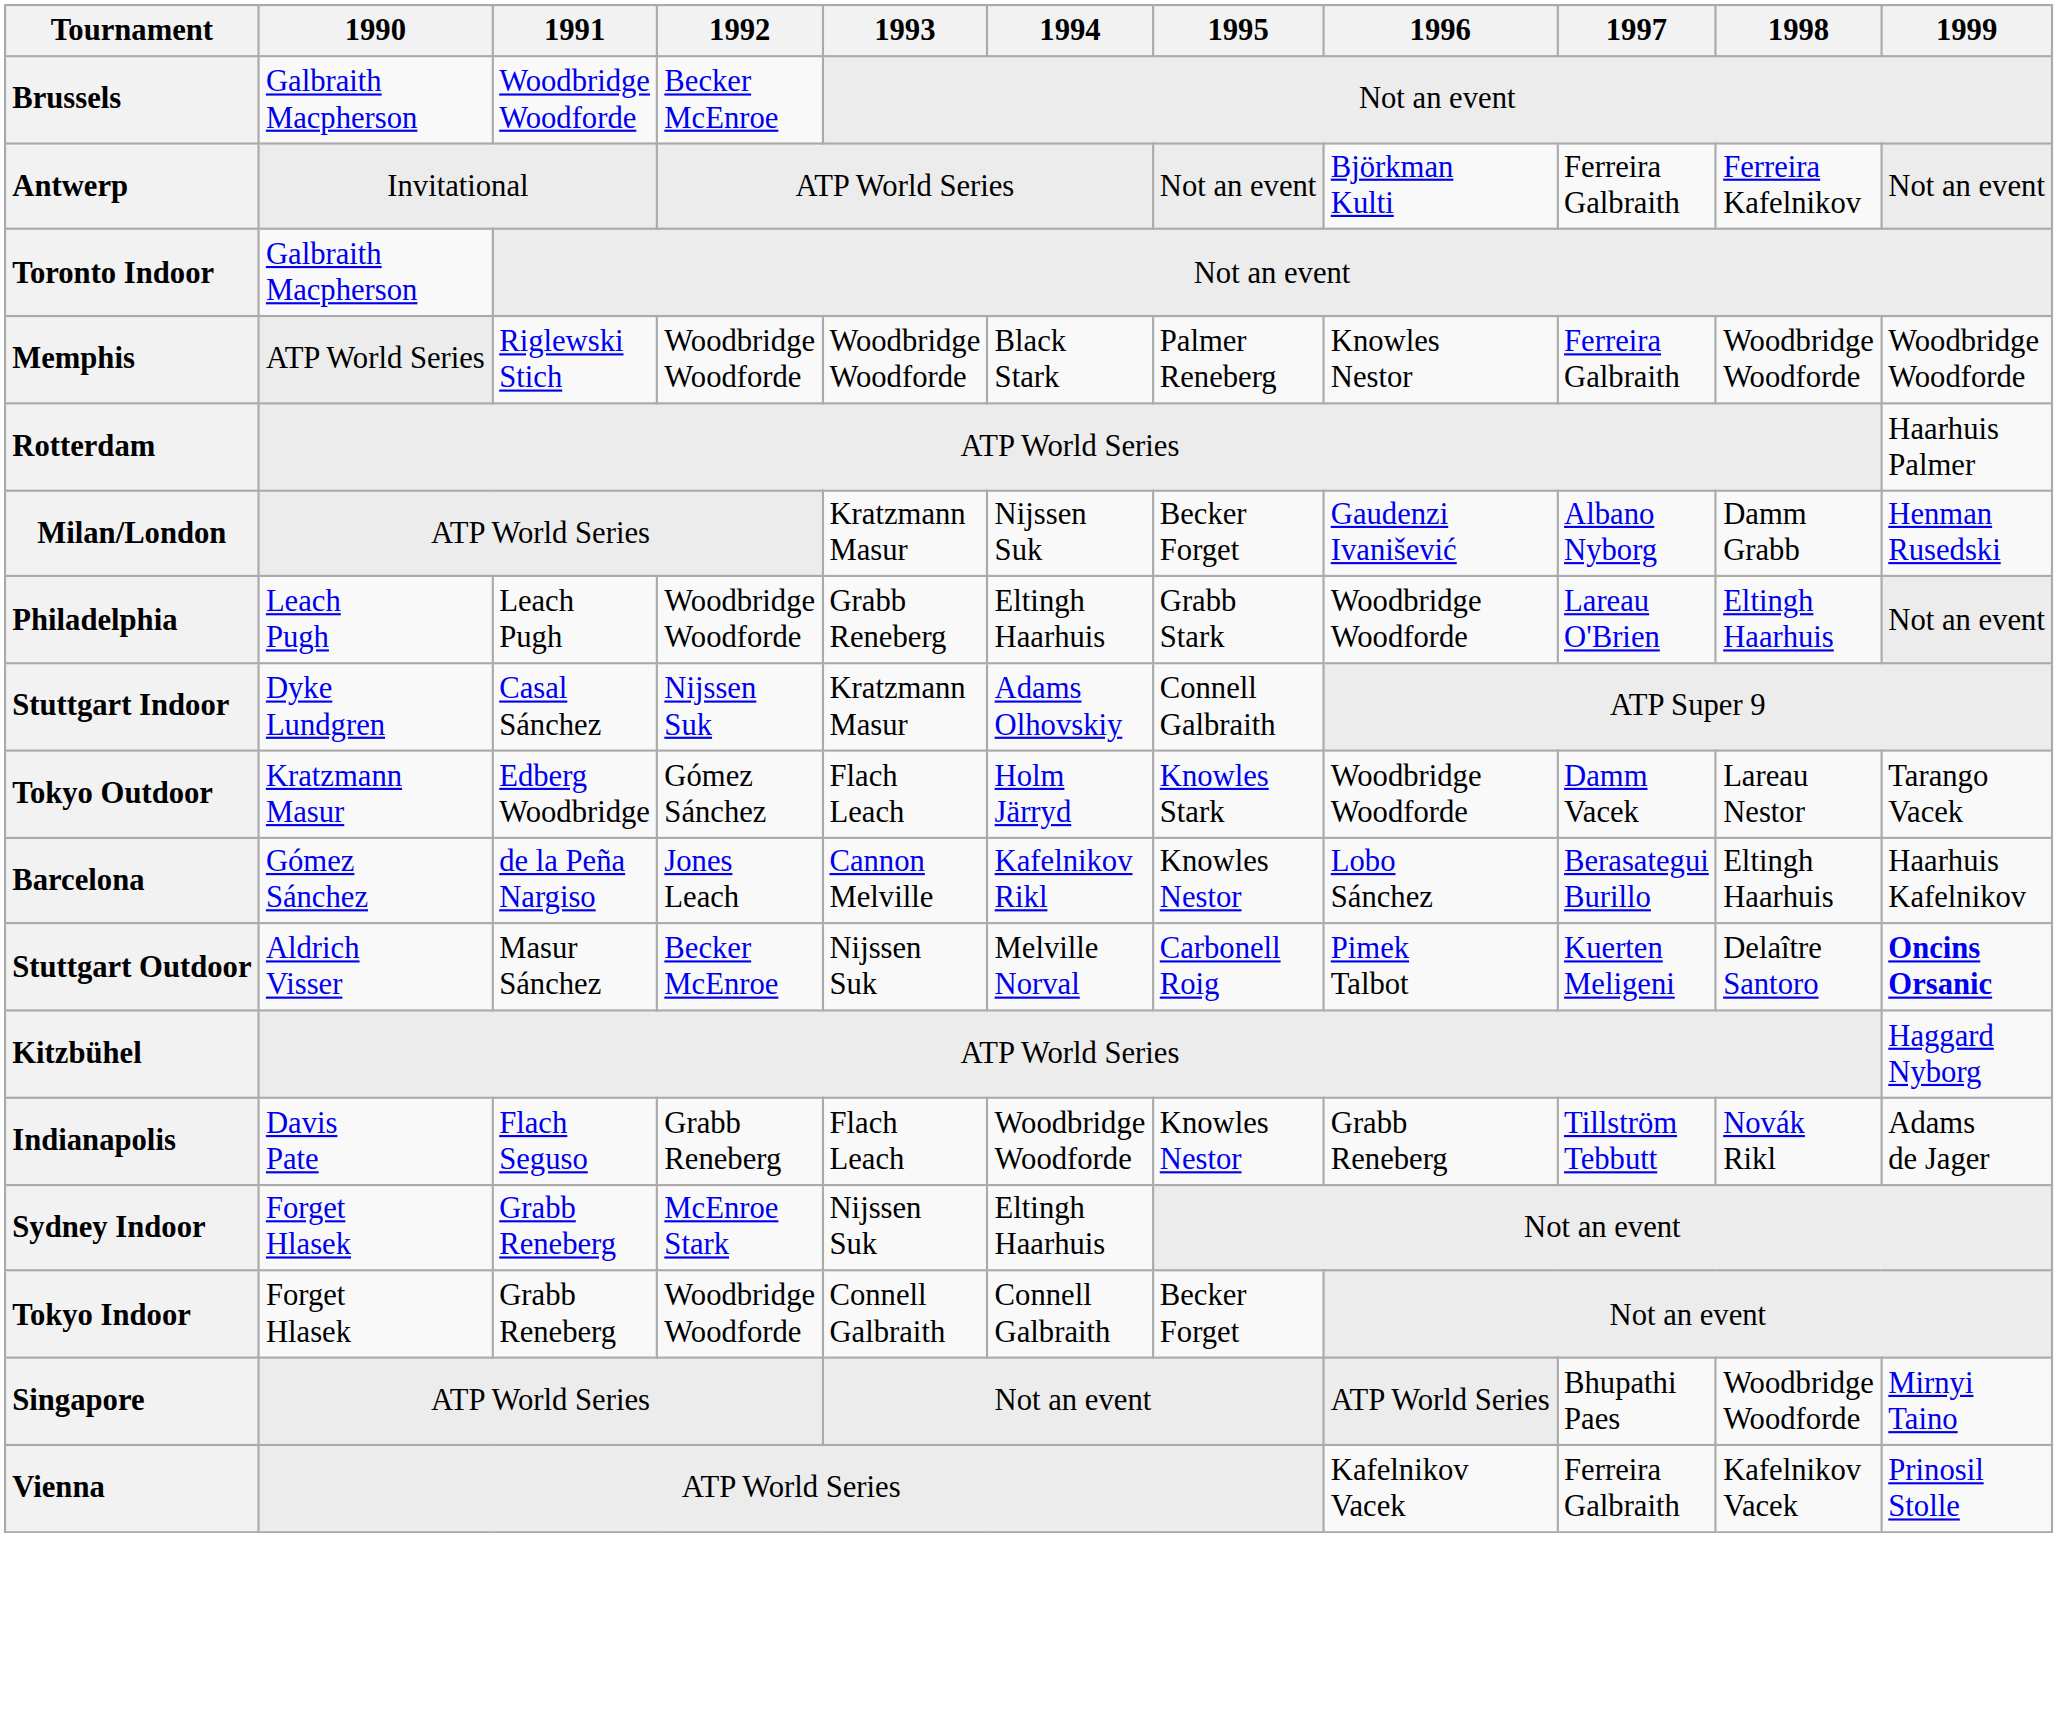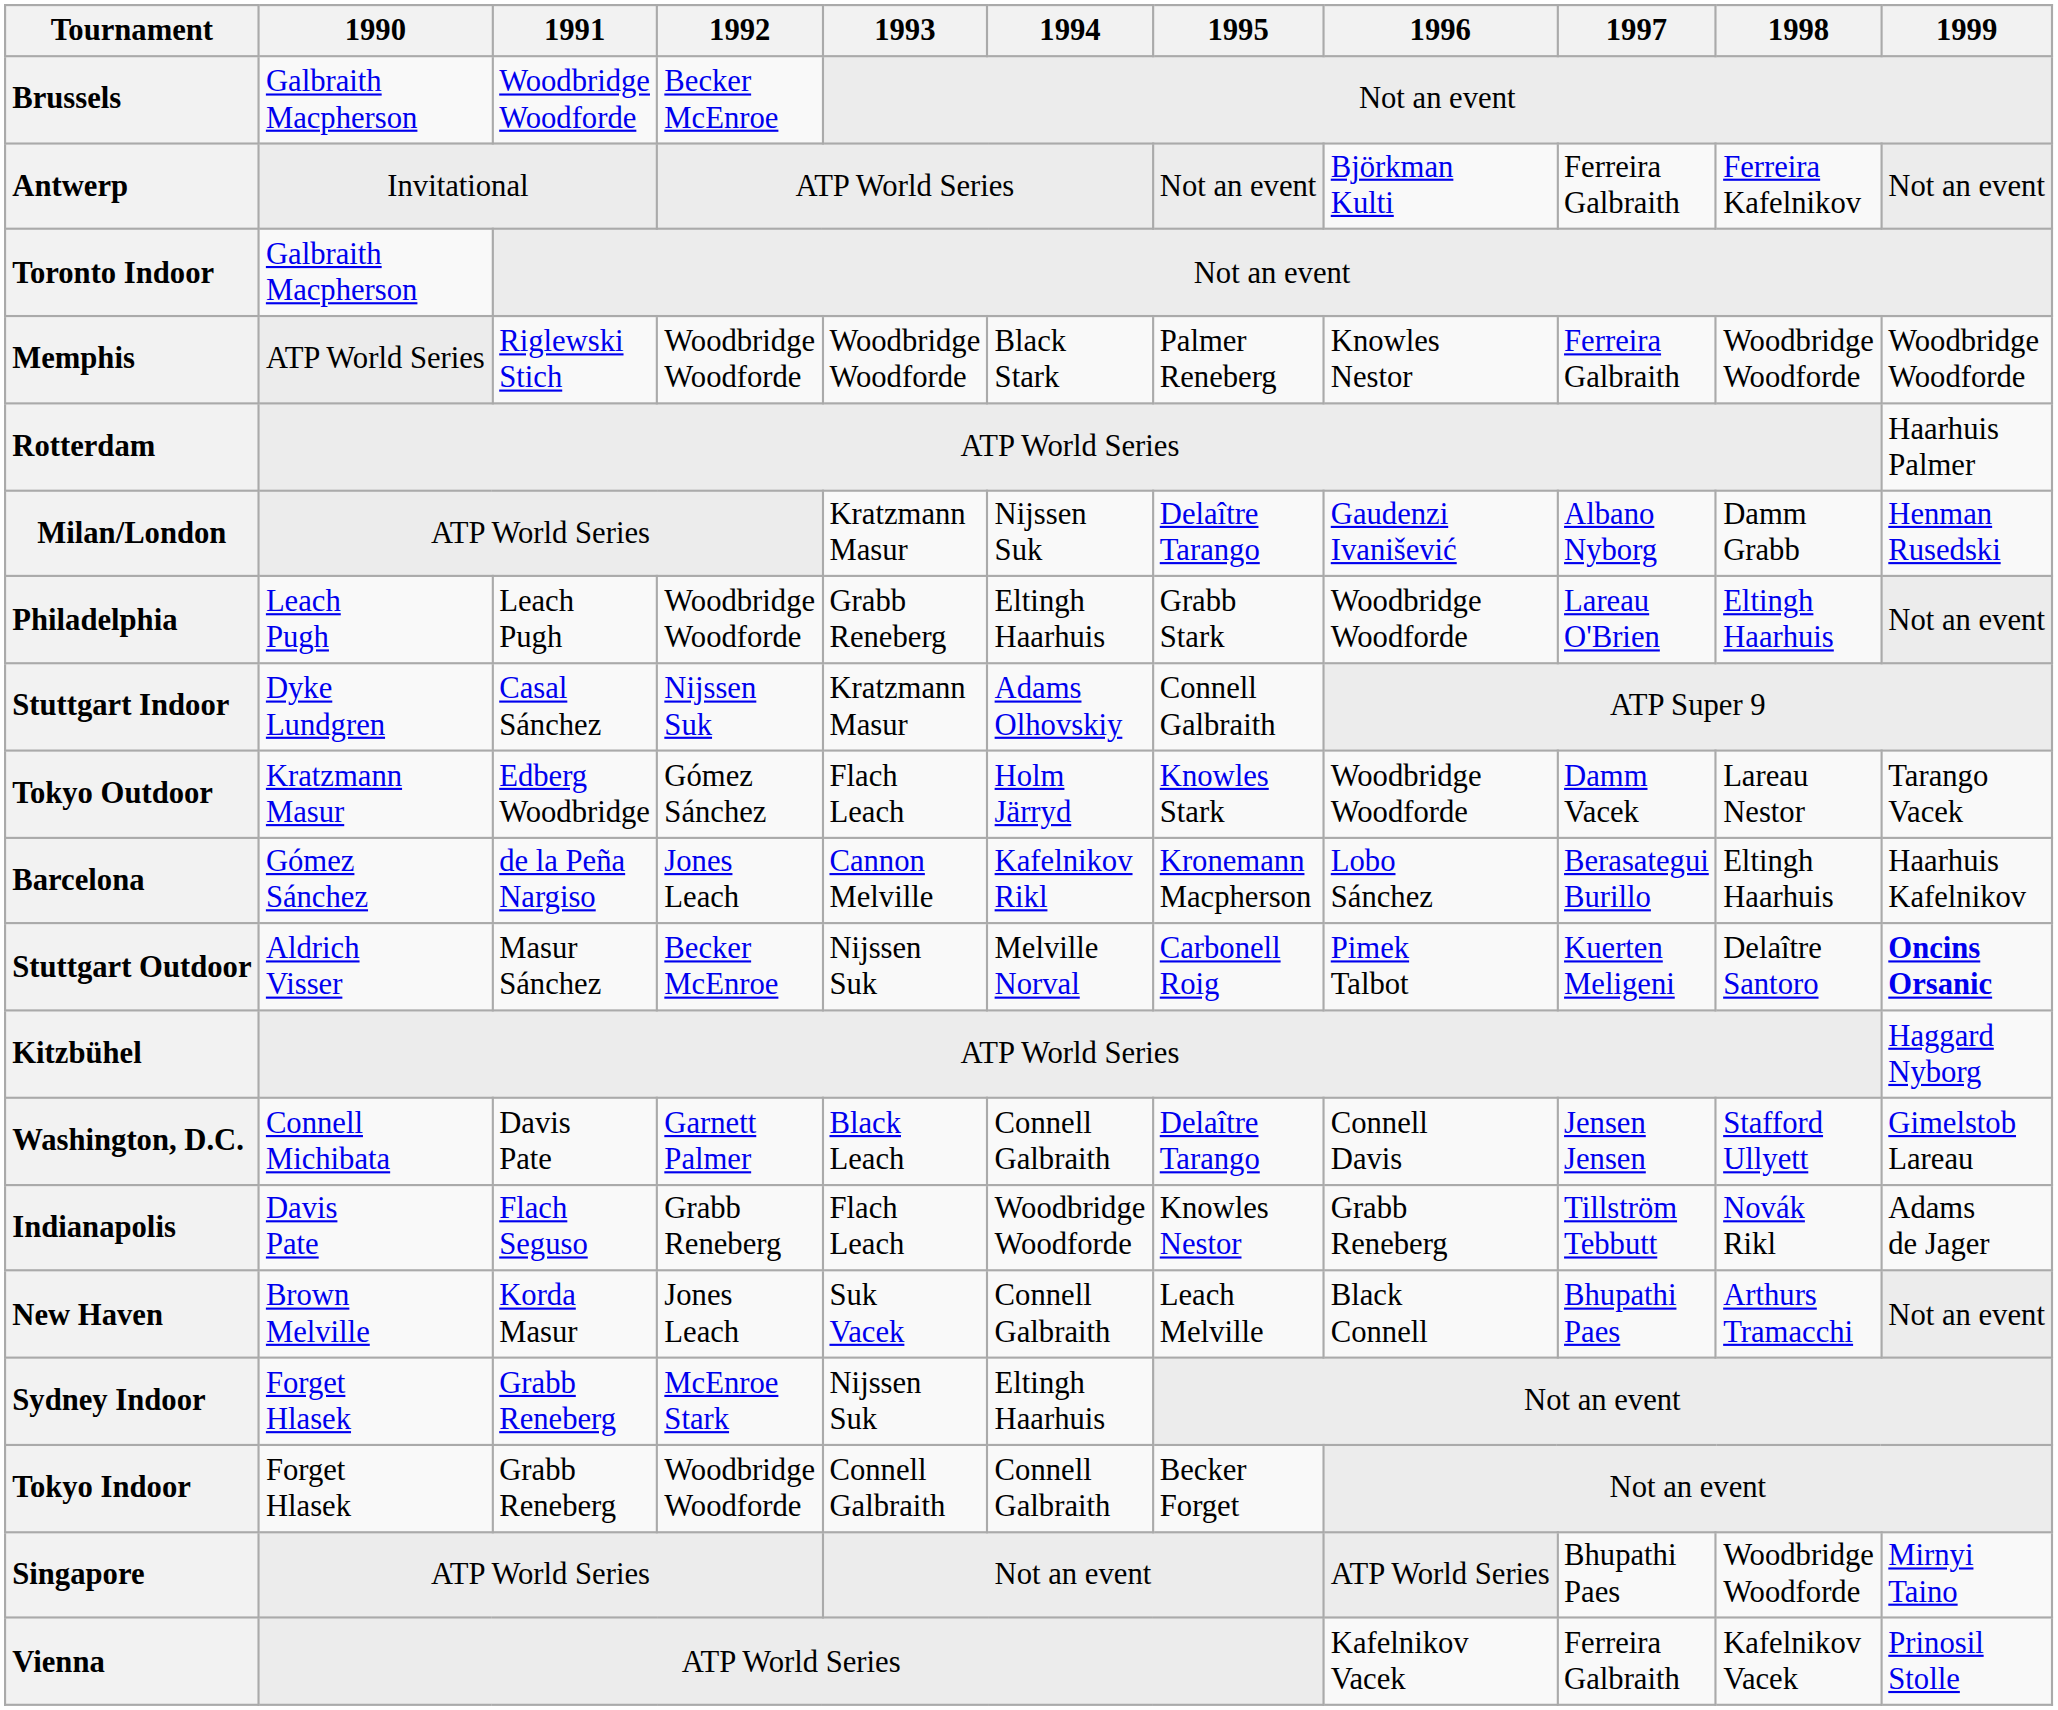(1203, 532) Becker Forget -> (1210, 532) Delaître Tarango
(1214, 880) Knowles Nestor -> (1236, 880) Kronemann Macpherson
+ row: (128, 1140)
+ row: (88, 1314)
